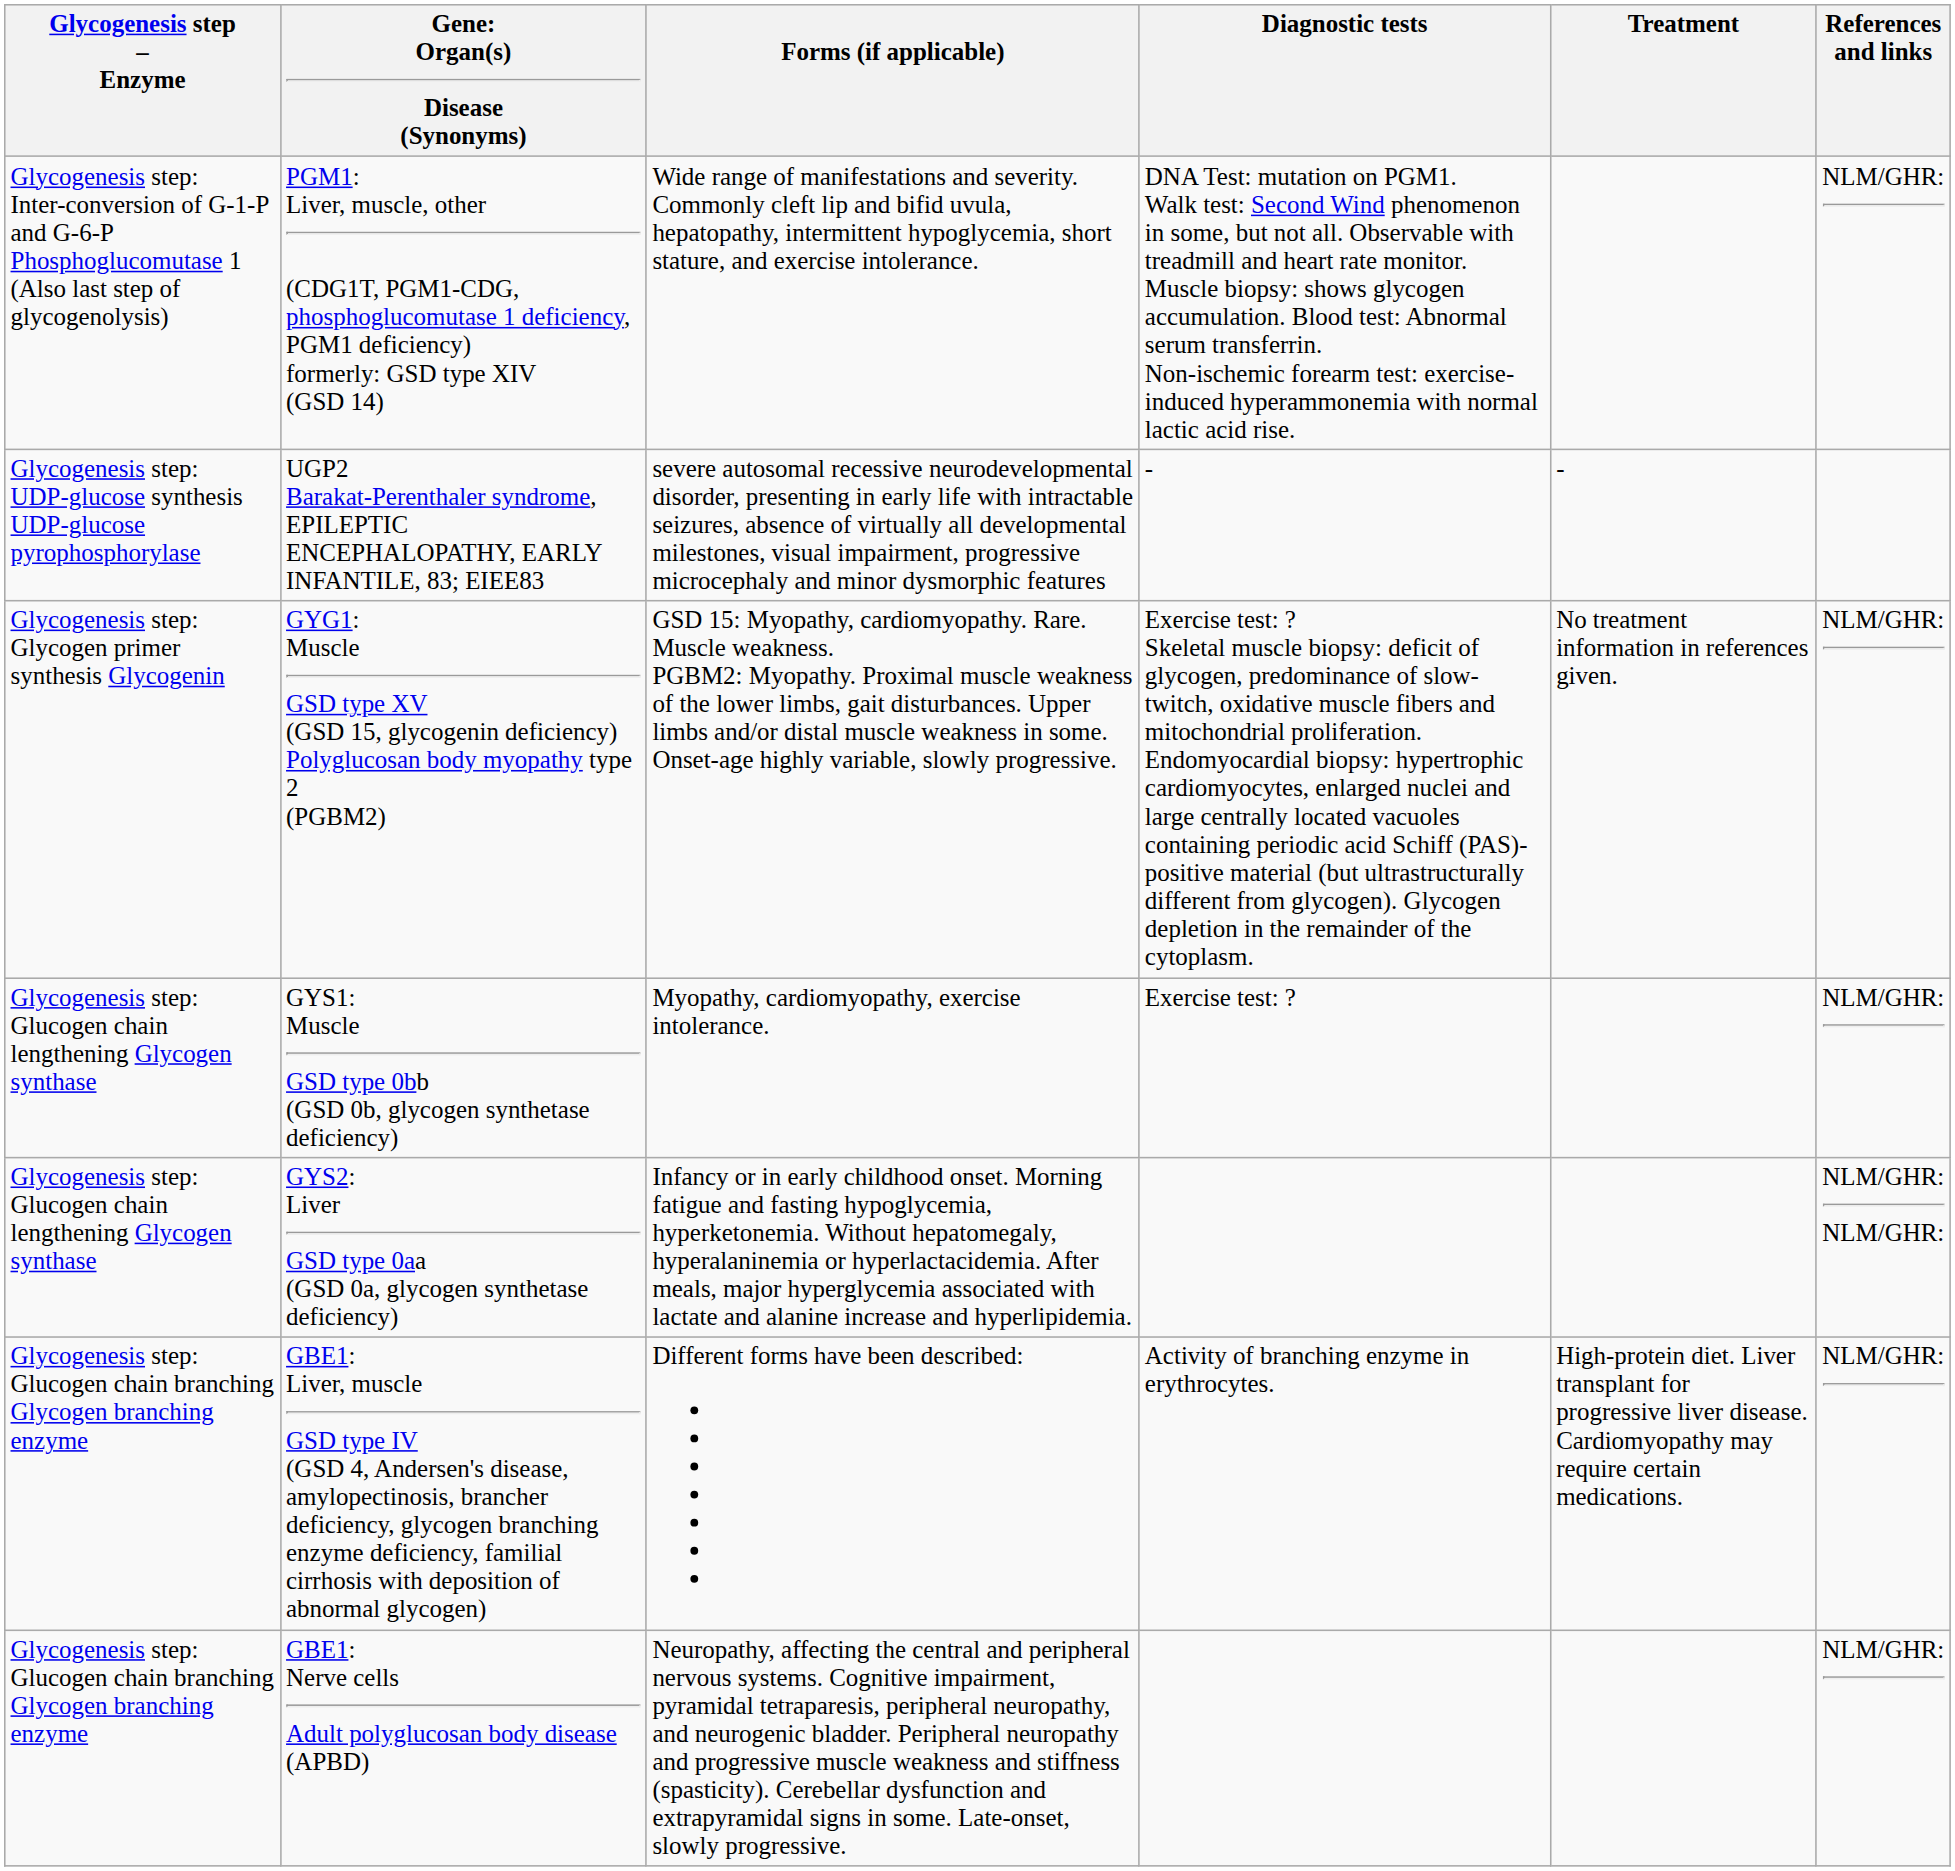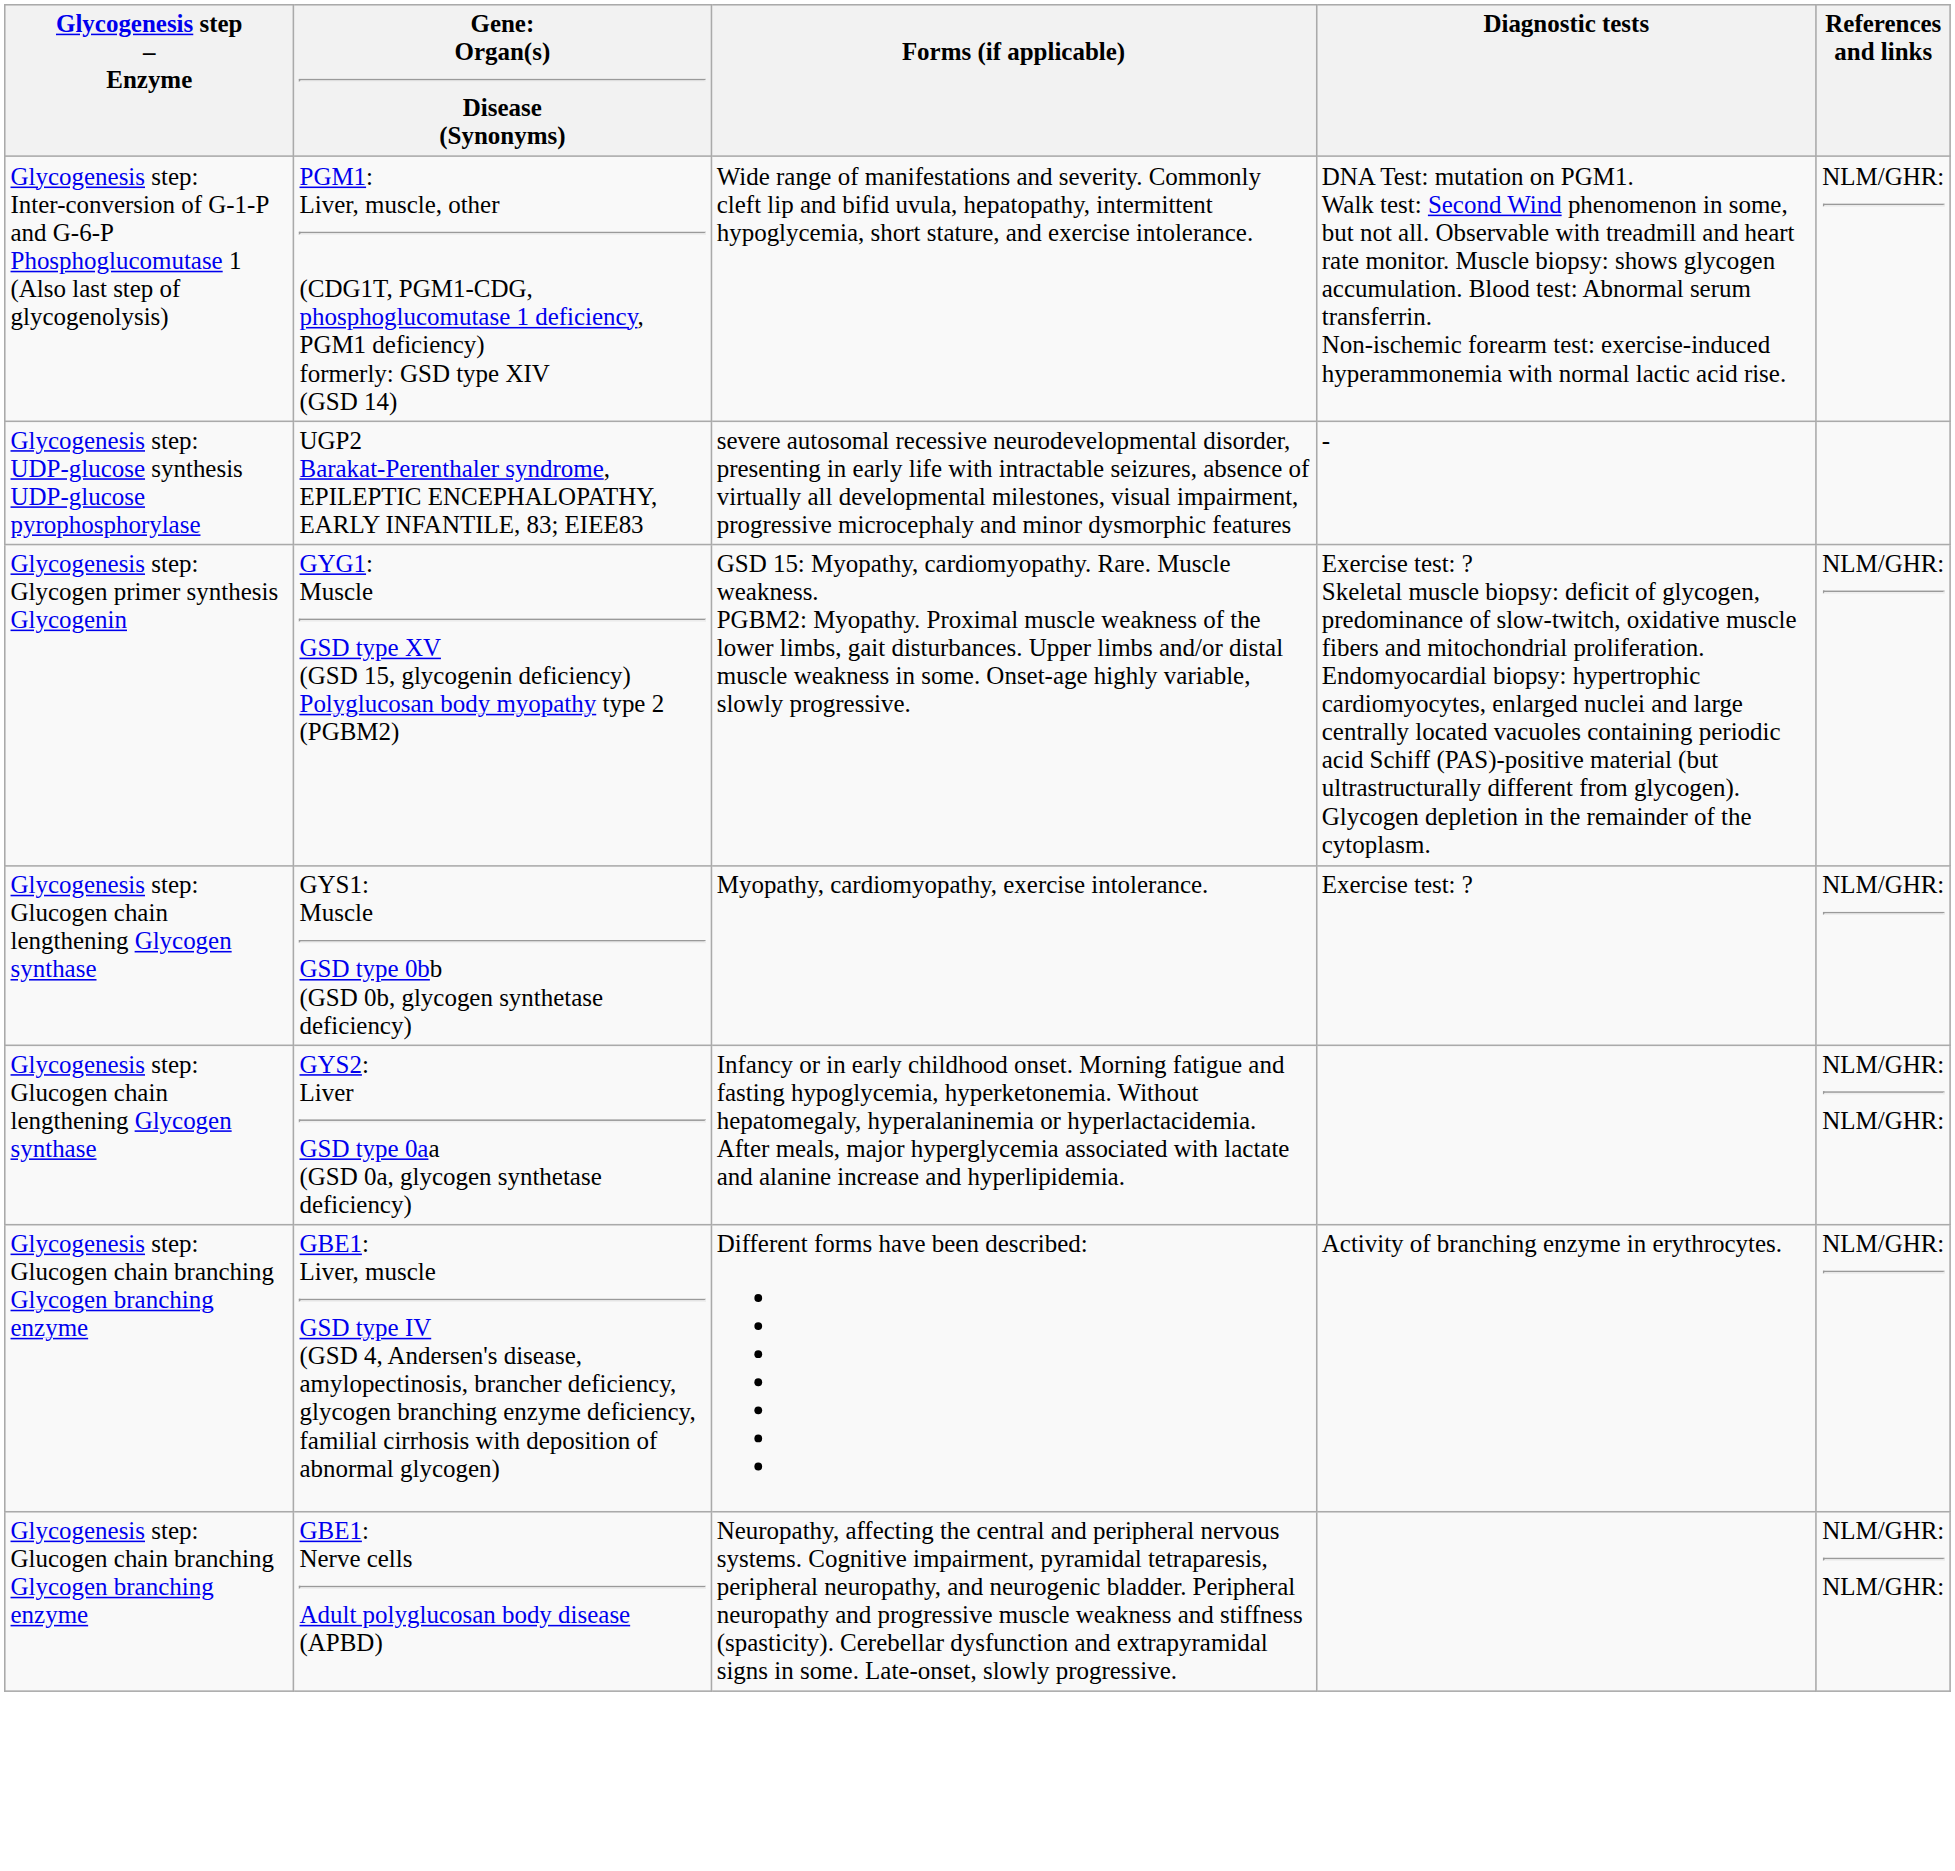- column: (1683, 24)
(1883, 1657) NLM/GHR: -> (1883, 1558) NLM/GHR: NLM/GHR:
